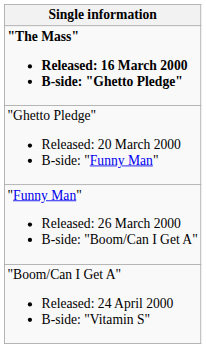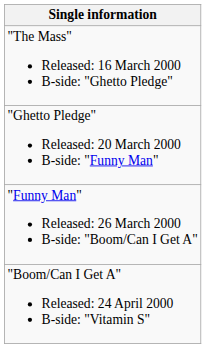(103, 59) bold -> (103, 59) normal
